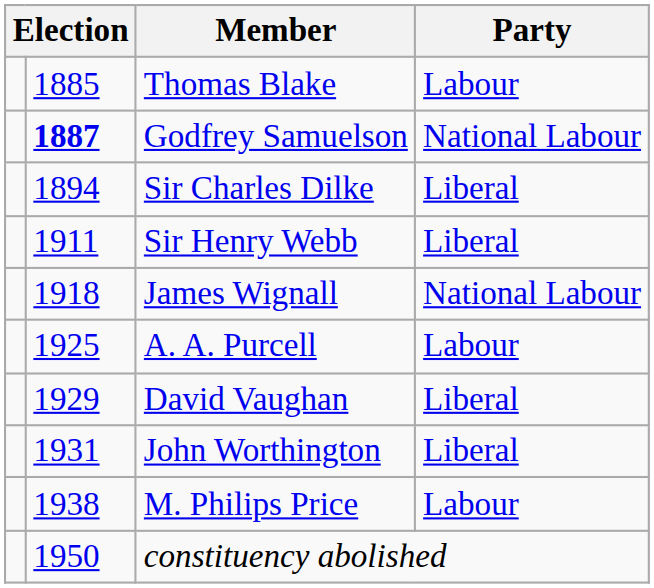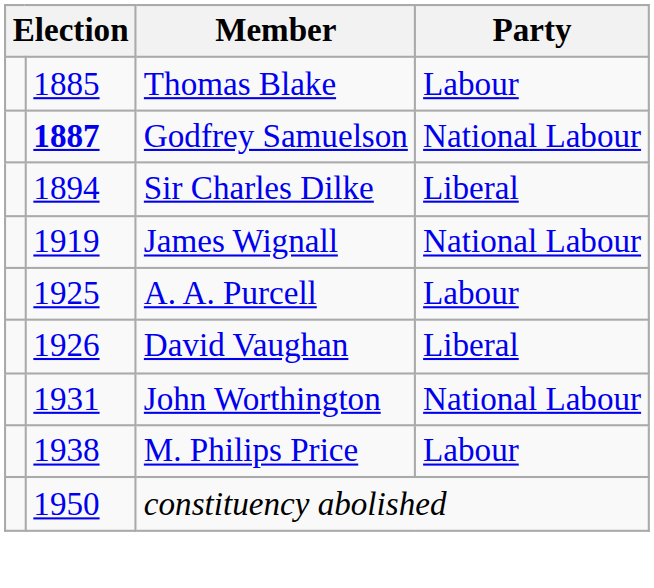- row: (251, 240)
(66, 293) 1918 -> (66, 240) 1919
(66, 398) 1929 -> (66, 345) 1926
(471, 450) Liberal -> (532, 398) National Labour
